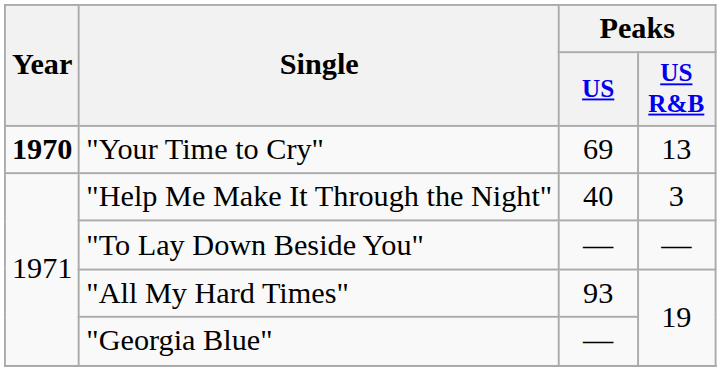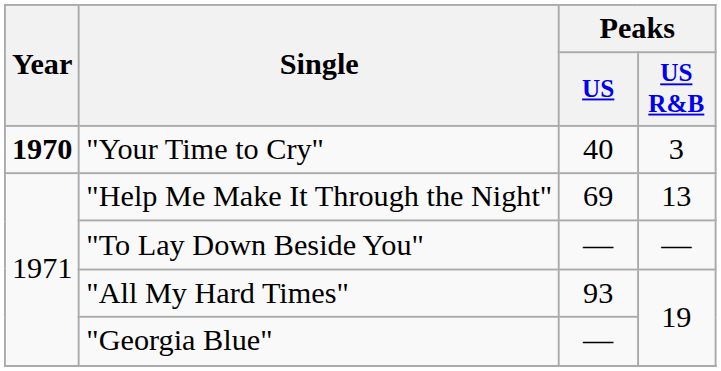(598, 148) 69 -> (598, 148) 40
(676, 148) 13 -> (676, 148) 3
(598, 196) 40 -> (598, 196) 69
(676, 196) 3 -> (676, 196) 13
